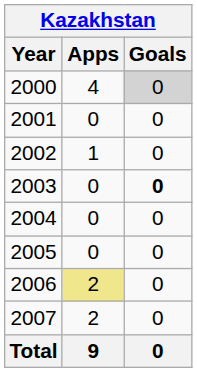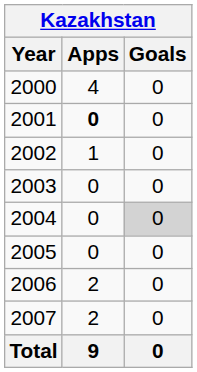(158, 86) lightgrey background -> (158, 86) no background
(93, 119) normal -> (93, 119) bold
(158, 185) bold -> (158, 185) normal
(158, 218) no background -> (158, 218) lightgrey background
(93, 284) khaki background -> (93, 284) no background
